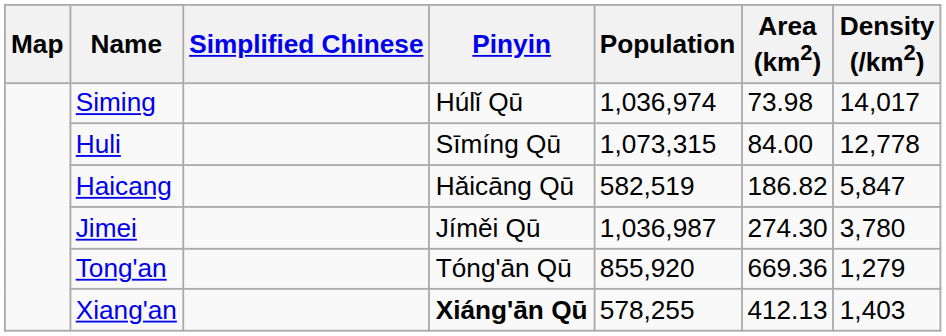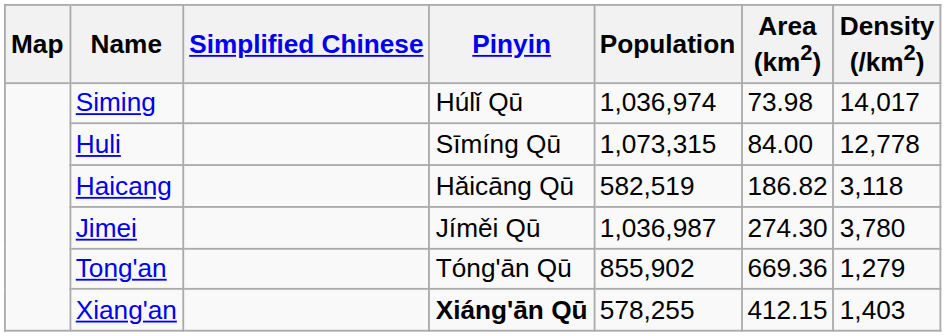(873, 186) 5,847 -> (872, 186) 3,118
(647, 269) 855,920 -> (647, 269) 855,902
(787, 310) 412.13 -> (787, 310) 412.15
